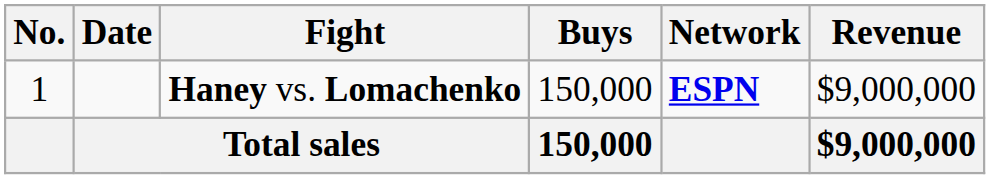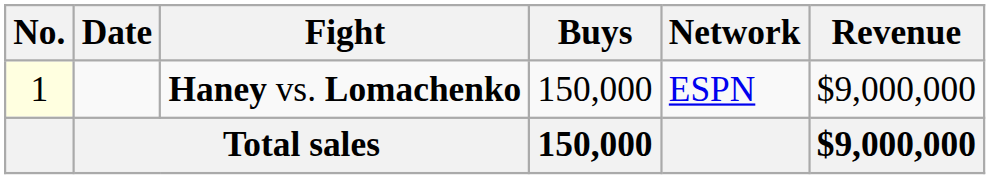(39, 88) no background -> (39, 88) lightyellow background
(714, 88) bold -> (712, 88) normal
